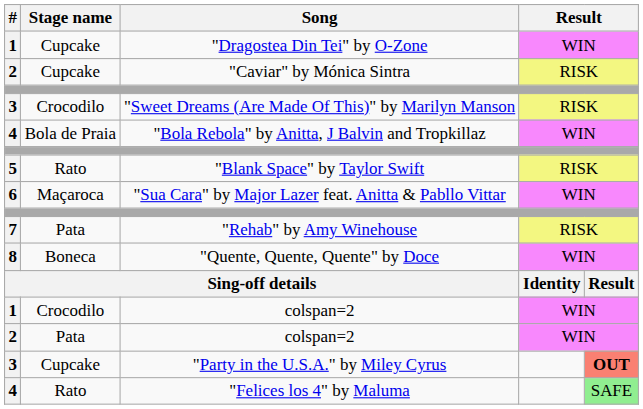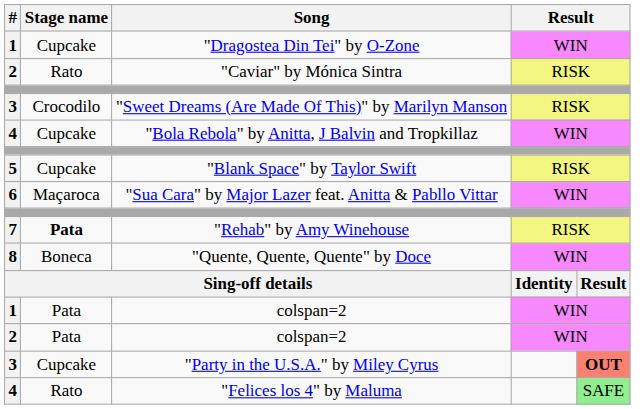(70, 71) Cupcake -> (66, 71) Rato
(70, 133) Bola de Praia -> (66, 133) Cupcake
(70, 168) Rato -> (66, 168) Cupcake
(70, 229) normal -> (66, 229) bold
(70, 310) Crocodilo -> (66, 310) Pata
